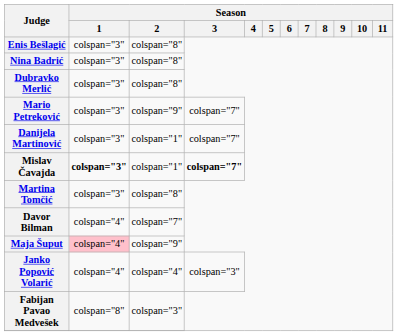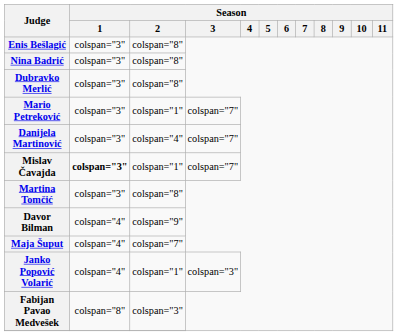(157, 111) colspan="9" -> (158, 111) colspan="1"
(157, 138) colspan="1" -> (158, 138) colspan="4"
(214, 166) bold -> (213, 166) normal
(157, 222) colspan="7" -> (158, 222) colspan="9"
(99, 244) pink background -> (100, 244) no background
(157, 244) colspan="9" -> (158, 244) colspan="7"
(157, 271) colspan="4" -> (158, 271) colspan="1"
